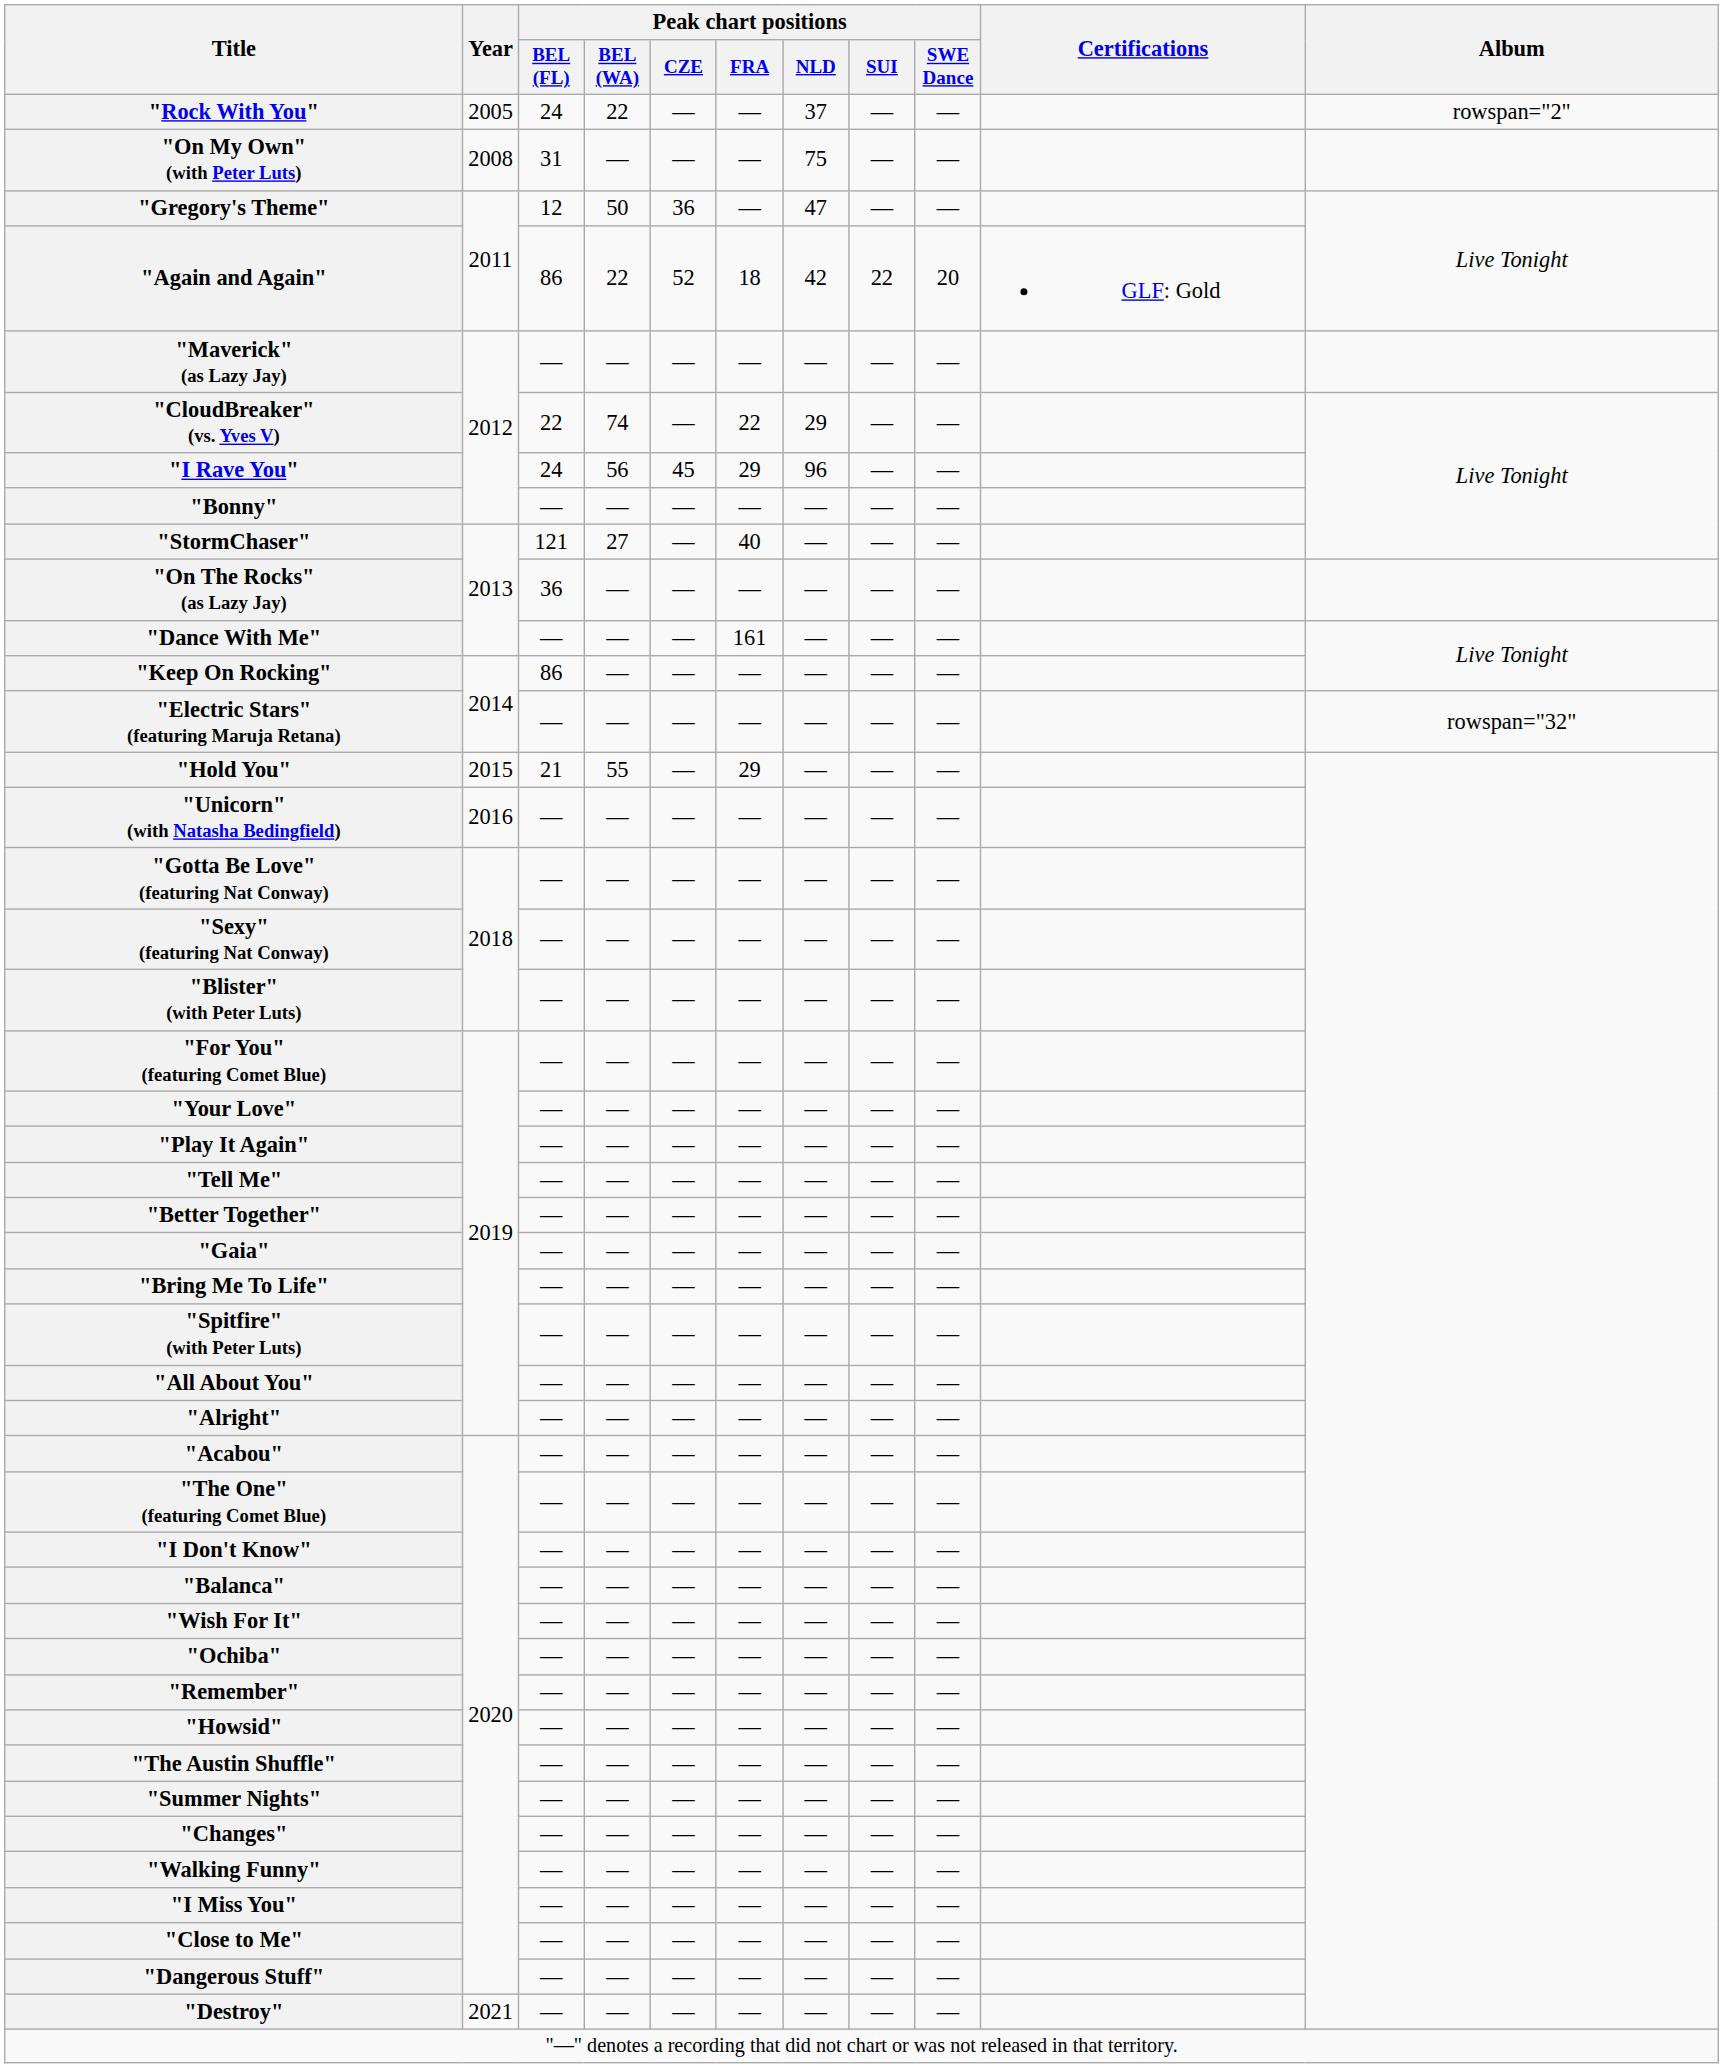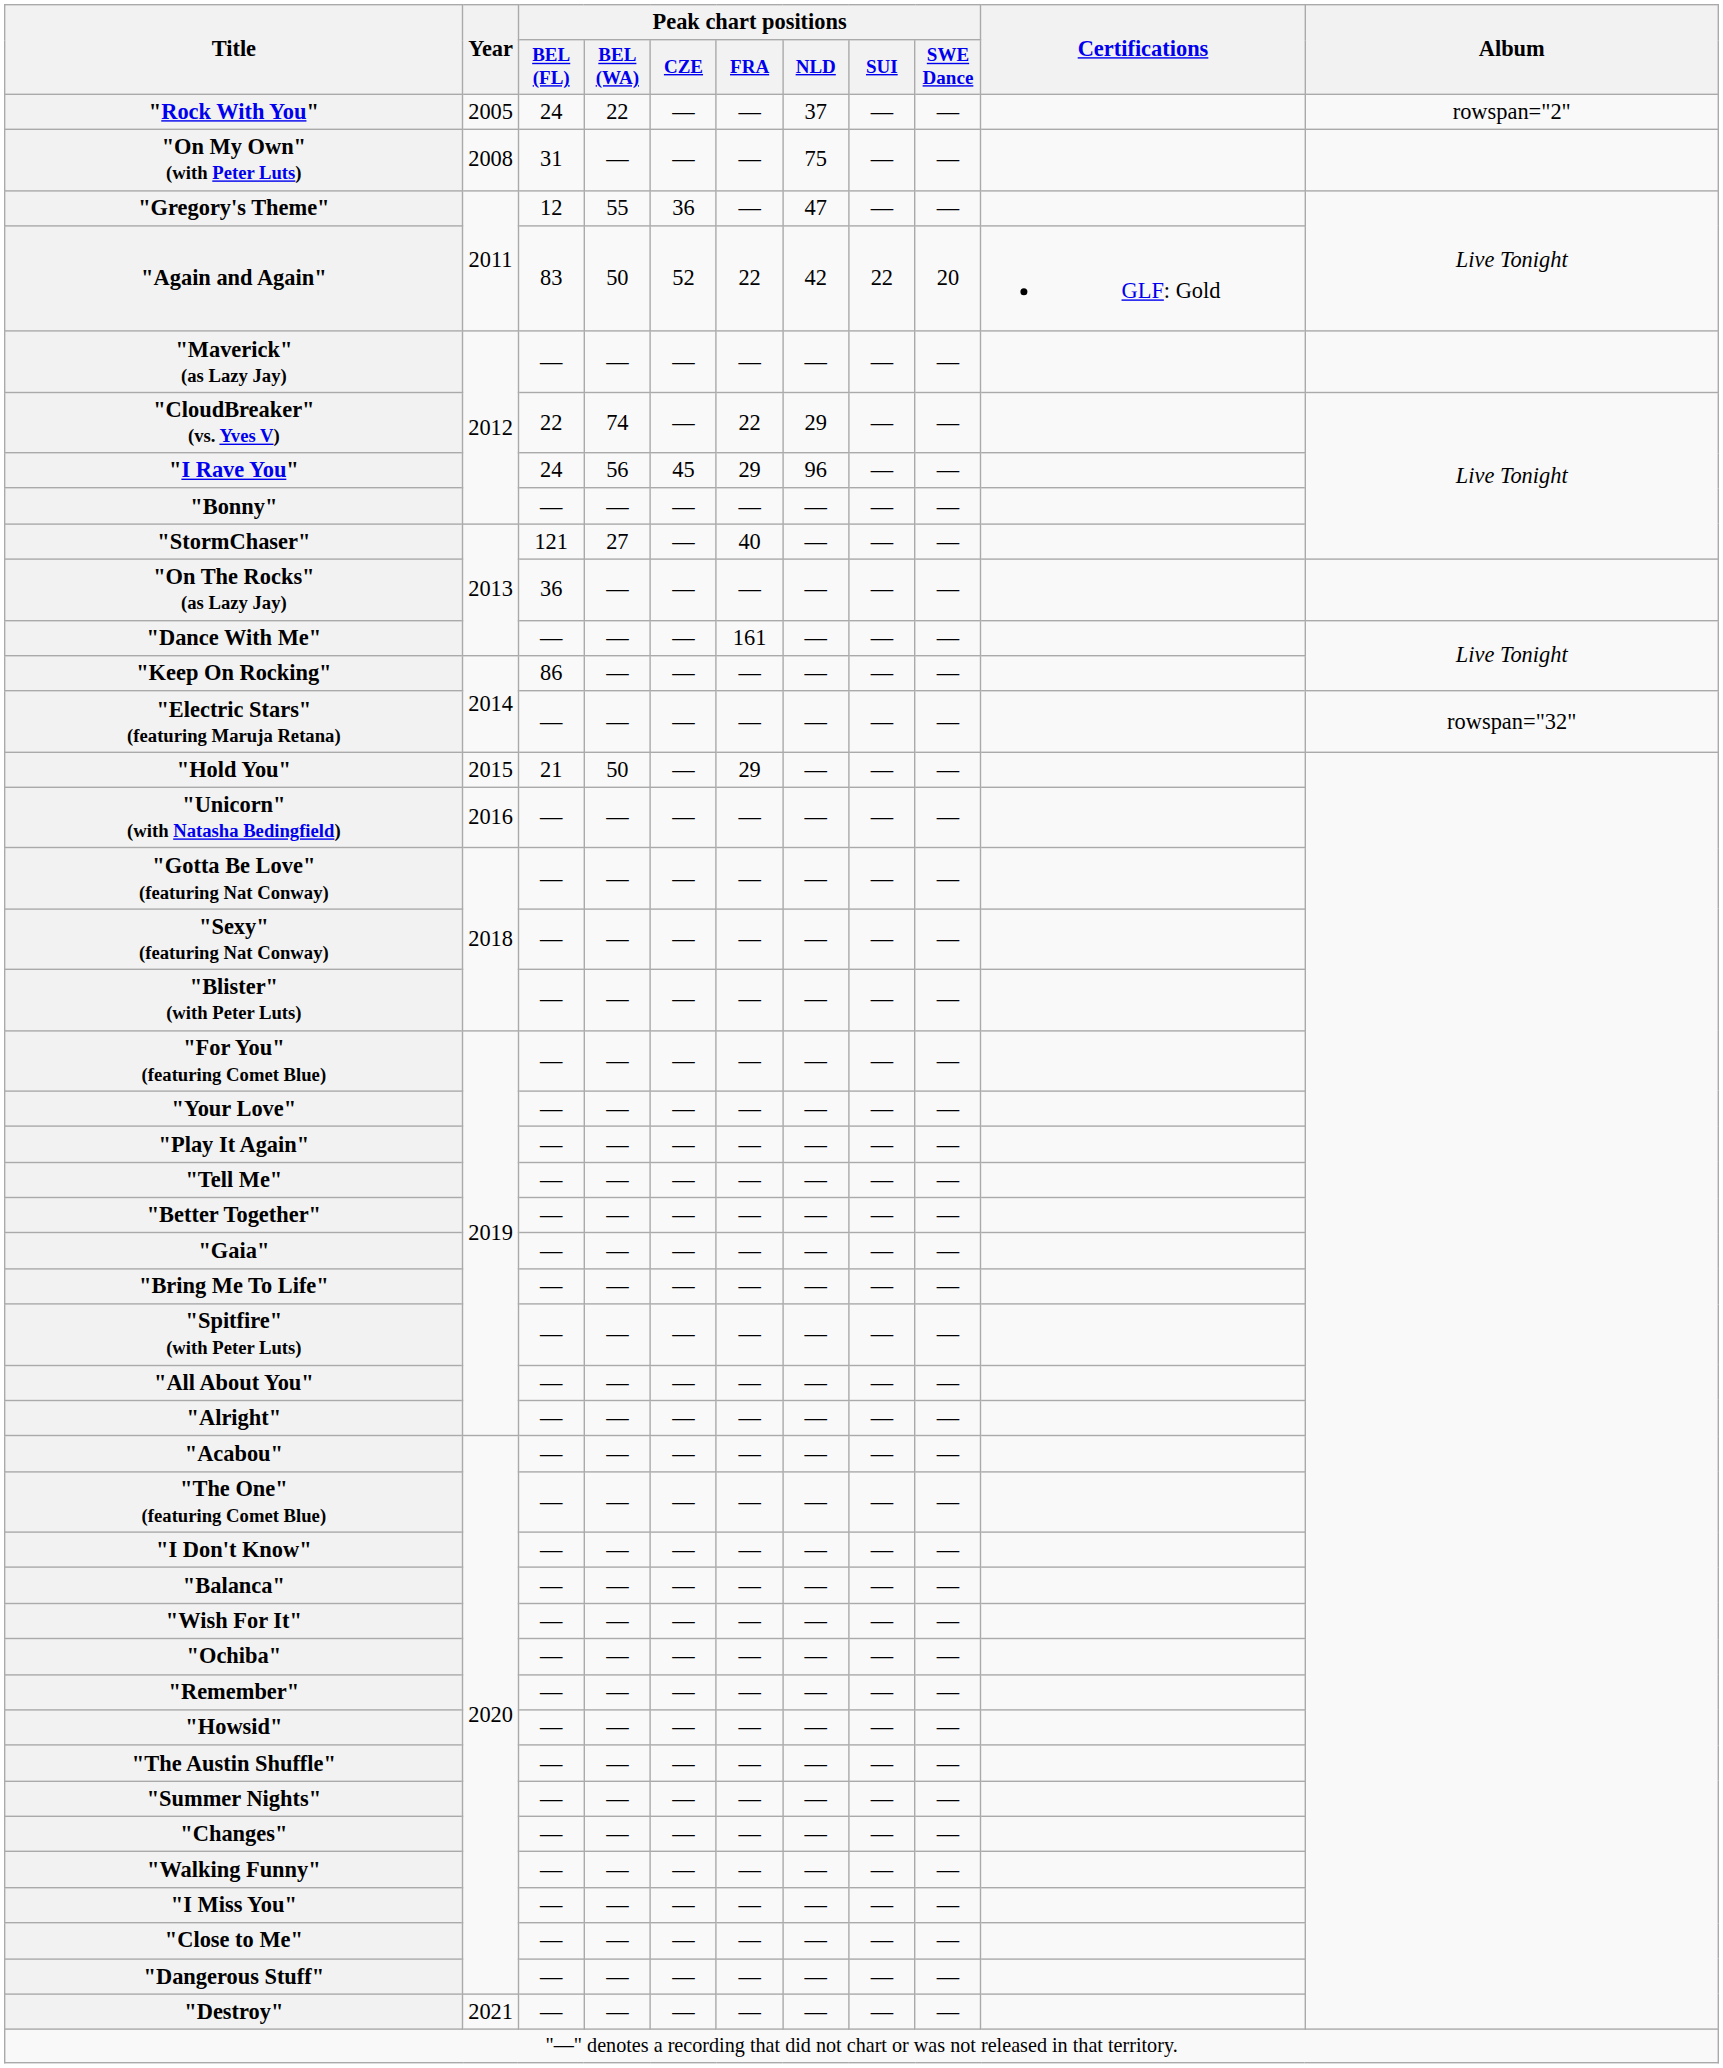(617, 207) 50 -> (617, 207) 55
(551, 278) 86 -> (551, 278) 83
(617, 278) 22 -> (617, 278) 50
(750, 278) 18 -> (750, 278) 22
(617, 769) 55 -> (617, 769) 50
